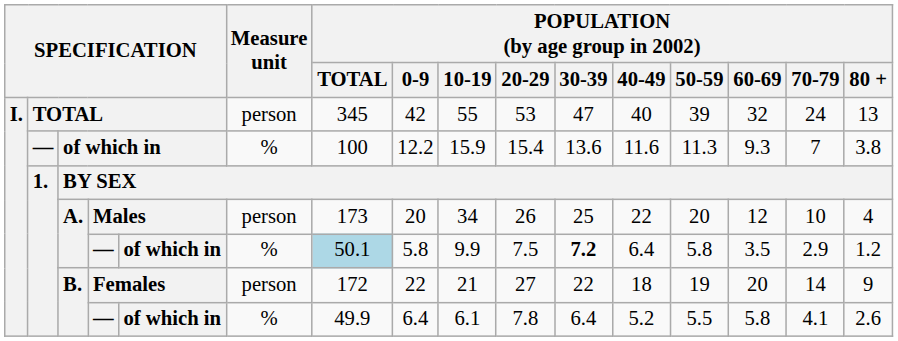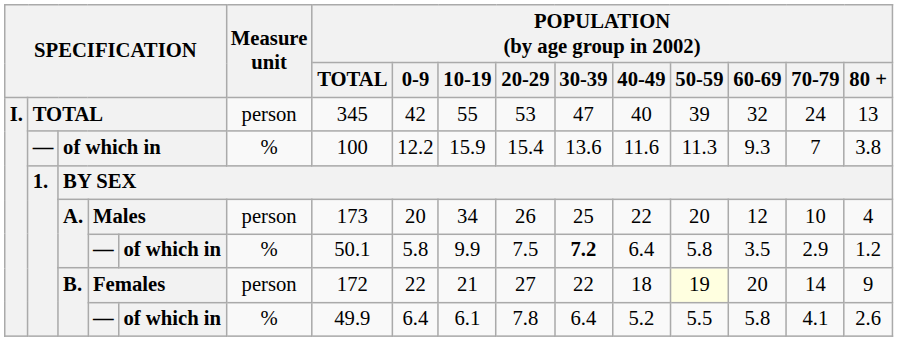(352, 250) lightblue background -> (352, 250) no background
(699, 284) no background -> (699, 284) lightyellow background
